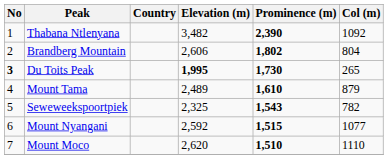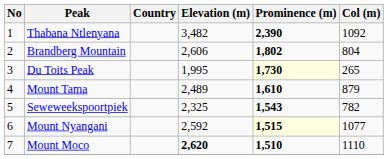(10, 70) bold -> (10, 70) normal
(195, 70) bold -> (195, 70) normal
(269, 70) no background -> (269, 70) lightyellow background
(269, 126) no background -> (269, 126) lightyellow background
(195, 145) normal -> (195, 145) bold
